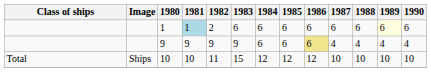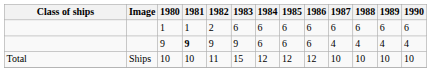(187, 28) lightblue background -> (187, 28) no background
(382, 28) lightyellow background -> (382, 28) no background
(187, 43) normal -> (187, 43) bold
(309, 43) khaki background -> (309, 43) no background
